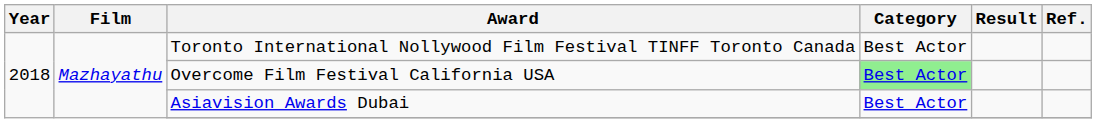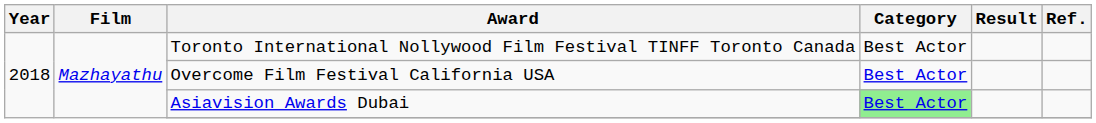(915, 75) lightgreen background -> (915, 75) no background
(915, 103) no background -> (915, 103) lightgreen background
